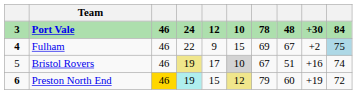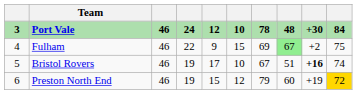(17, 47) bold -> (17, 47) normal
(289, 47) no background -> (289, 47) lightgreen background
(339, 47) lightblue background -> (339, 47) no background
(189, 64) khaki background -> (189, 64) no background
(239, 64) lightgrey background -> (239, 64) no background
(314, 64) normal -> (314, 64) bold
(17, 81) bold -> (17, 81) normal
(164, 81) gold background -> (164, 81) no background
(189, 81) paleturquoise background -> (189, 81) no background
(239, 81) khaki background -> (239, 81) no background
(339, 81) no background -> (339, 81) gold background
